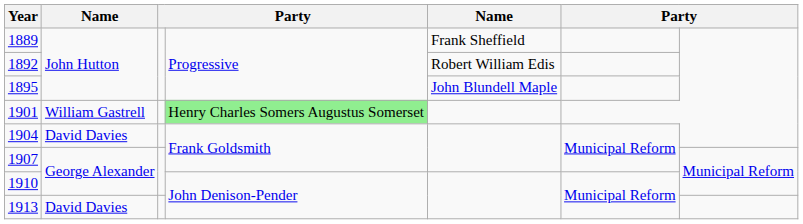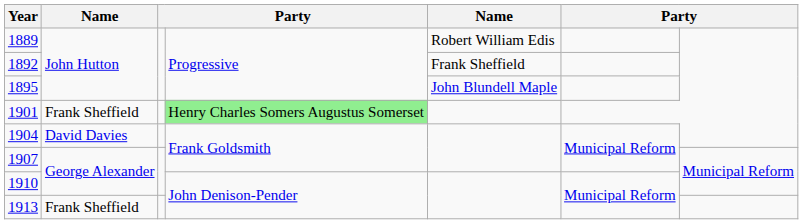(478, 40) Frank Sheffield -> (493, 40) Robert William Edis
(493, 64) Robert William Edis -> (478, 64) Frank Sheffield
(95, 111) William Gastrell -> (92, 111) Frank Sheffield
(86, 207) David Davies -> (92, 207) Frank Sheffield
